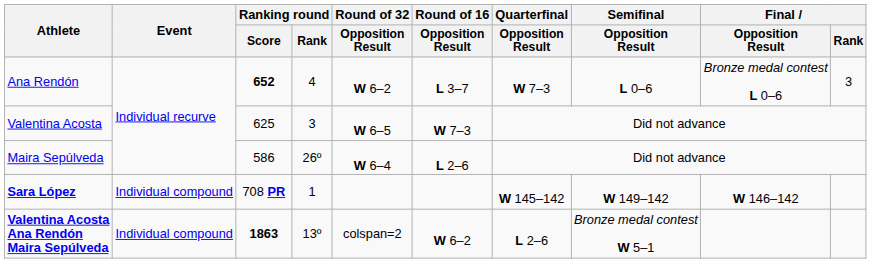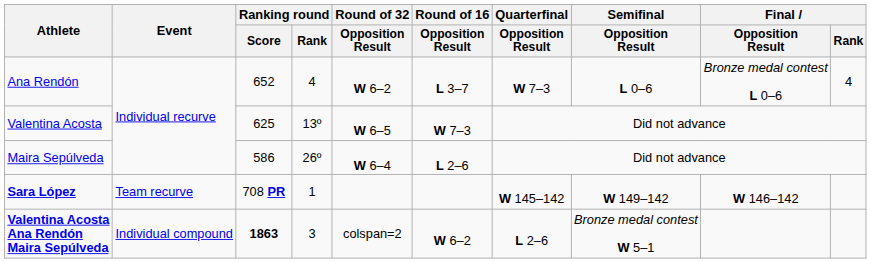(264, 82) bold -> (264, 82) normal
(848, 82) 3 -> (848, 82) 4
(312, 124) 3 -> (312, 124) 13º
(174, 192) Individual compound -> (154, 192) Team recurve
(312, 234) 13º -> (312, 234) 3
